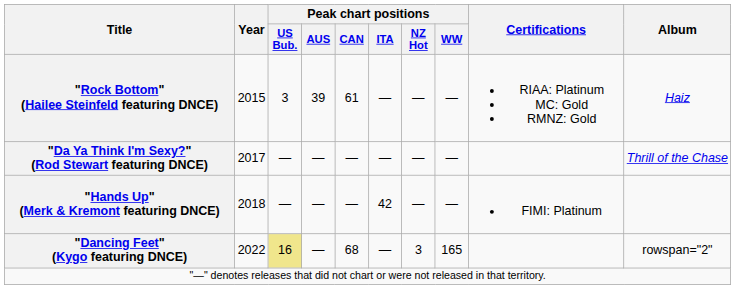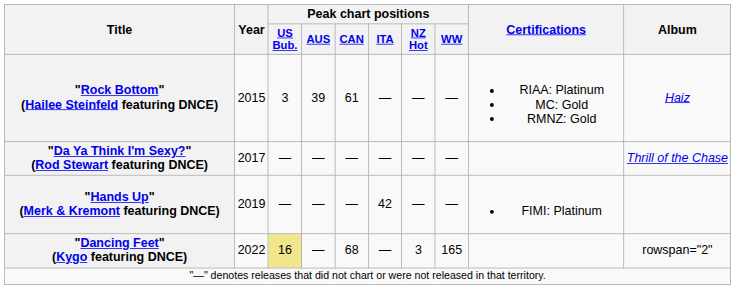(252, 204) 2018 -> (252, 204) 2019
